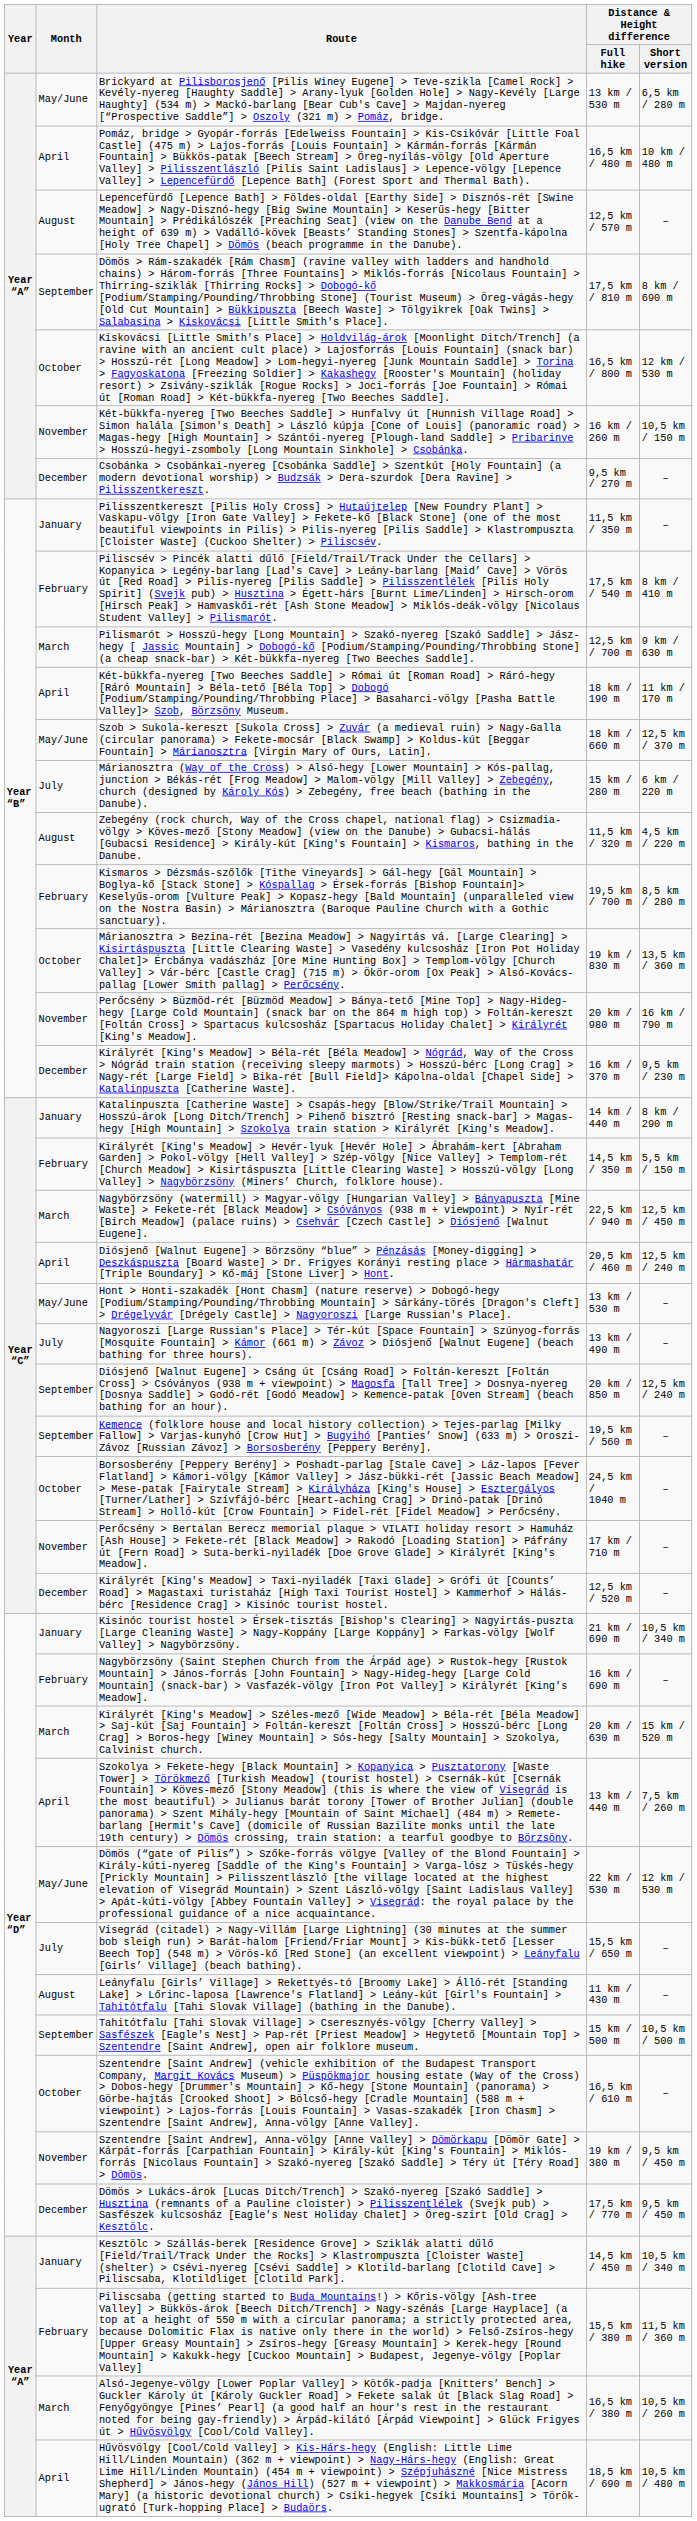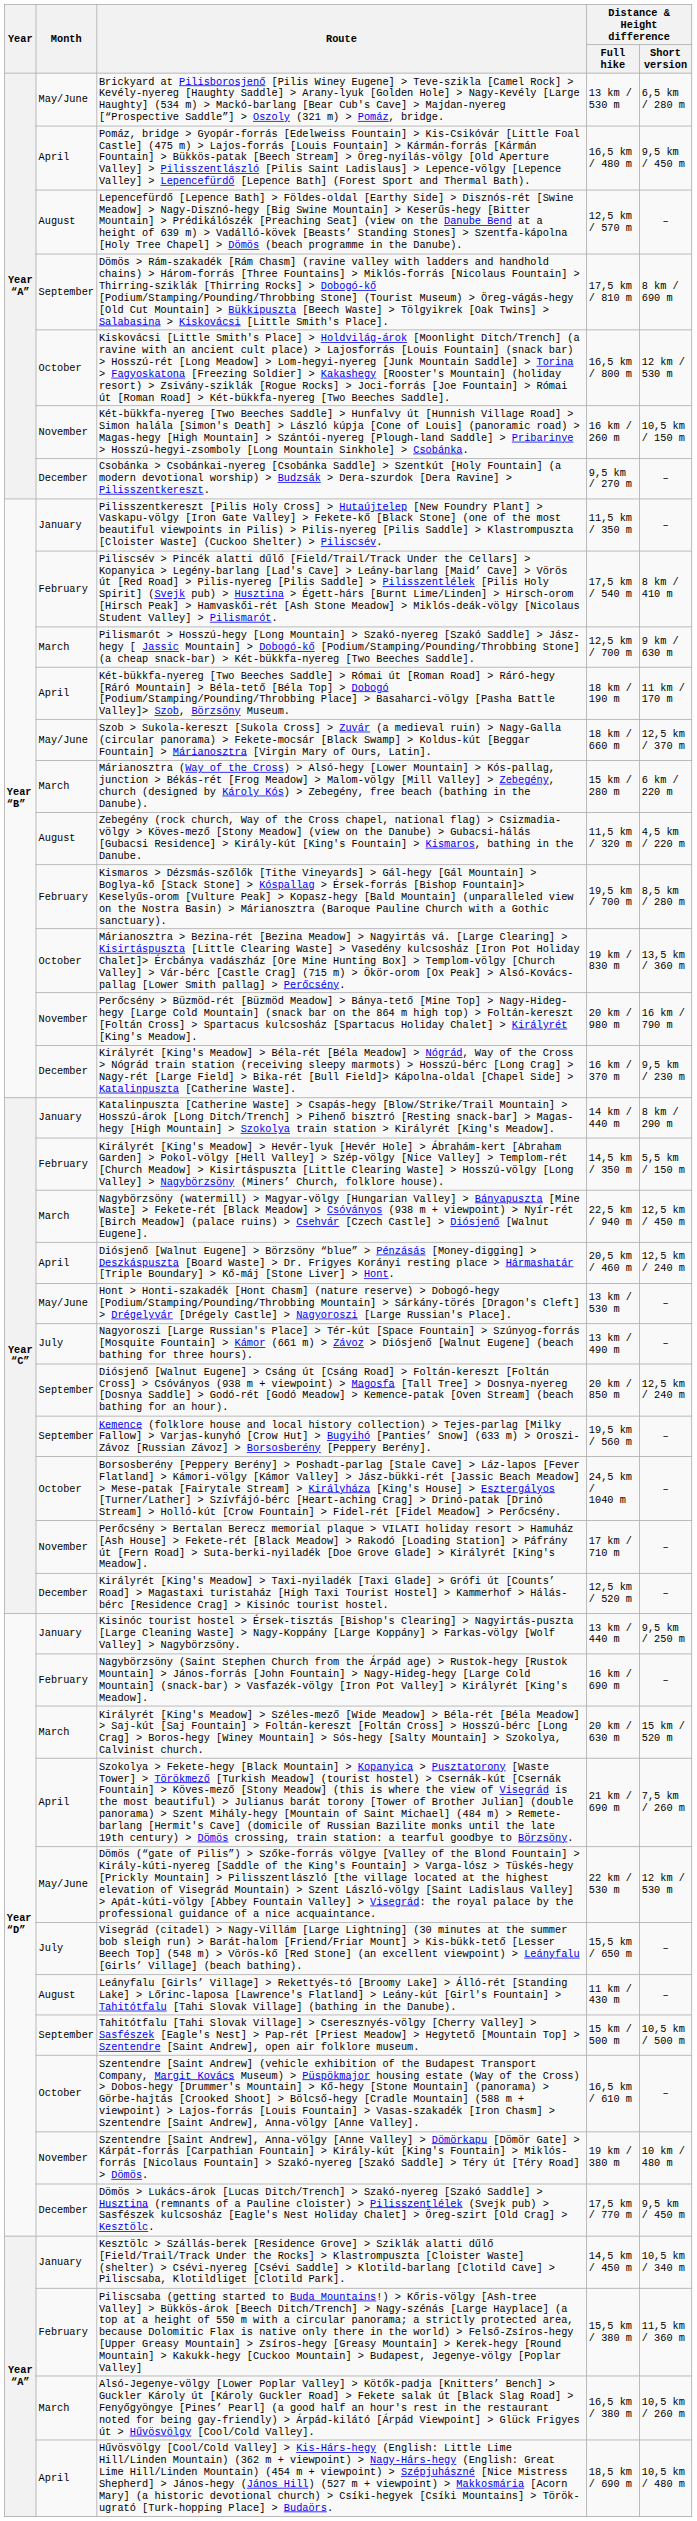(663, 158) 10 km / 480 m -> (663, 158) 9,5 km / 450 m
(51, 786) July -> (54, 786) March
(610, 1634) 21 km / 690 m -> (610, 1634) 13 km / 440 m
(663, 1634) 10,5 km / 340 m -> (663, 1634) 9,5 km / 250 m
(610, 1802) 13 km / 440 m -> (610, 1802) 21 km / 690 m
(663, 2158) 9,5 km / 450 m -> (663, 2158) 10 km / 480 m
